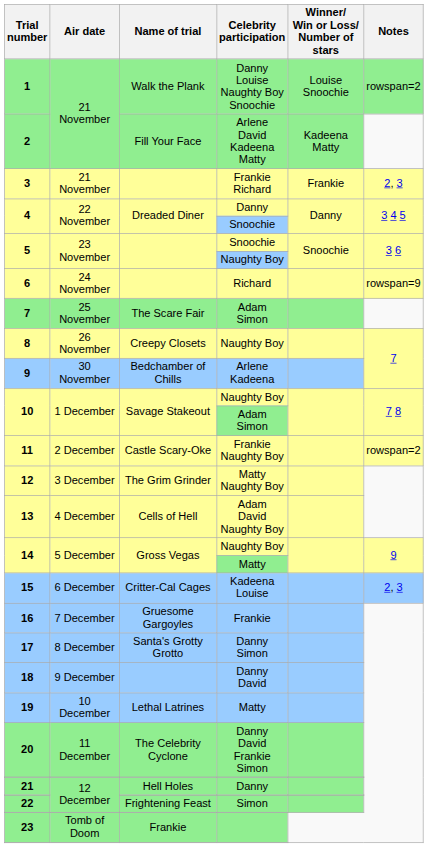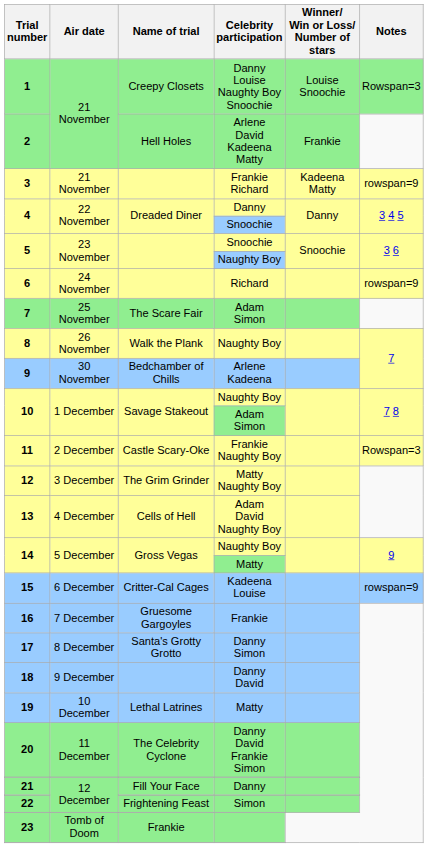(168, 86) Walk the Plank -> (166, 86) Creepy Closets
(393, 86) rowspan=2 -> (391, 86) Rowspan=3
(168, 141) Fill Your Face -> (166, 141) Hell Holes
(326, 141) Kadeena Matty -> (322, 141) Frankie
(326, 183) Frankie -> (322, 183) Kadeena Matty
(393, 183) 2, 3 -> (391, 183) rowspan=9
(168, 343) Creepy Closets -> (166, 343) Walk the Plank
(393, 450) rowspan=2 -> (391, 450) Rowspan=3
(393, 588) 2, 3 -> (391, 588) rowspan=9
(168, 786) Hell Holes -> (166, 786) Fill Your Face
